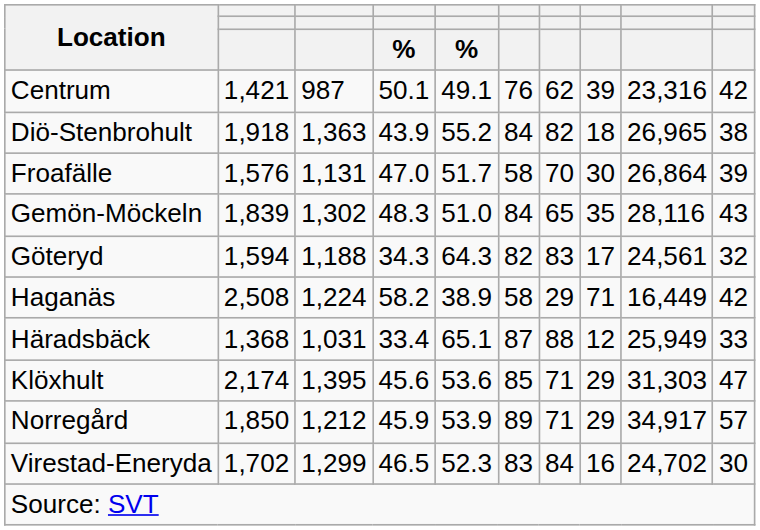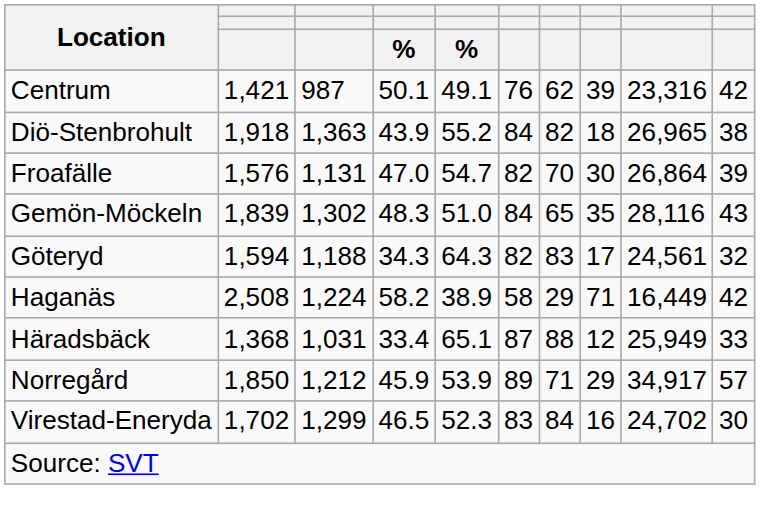(467, 173) 51.7 -> (467, 173) 54.7
(519, 173) 58 -> (519, 173) 82
- row: (57, 380)
